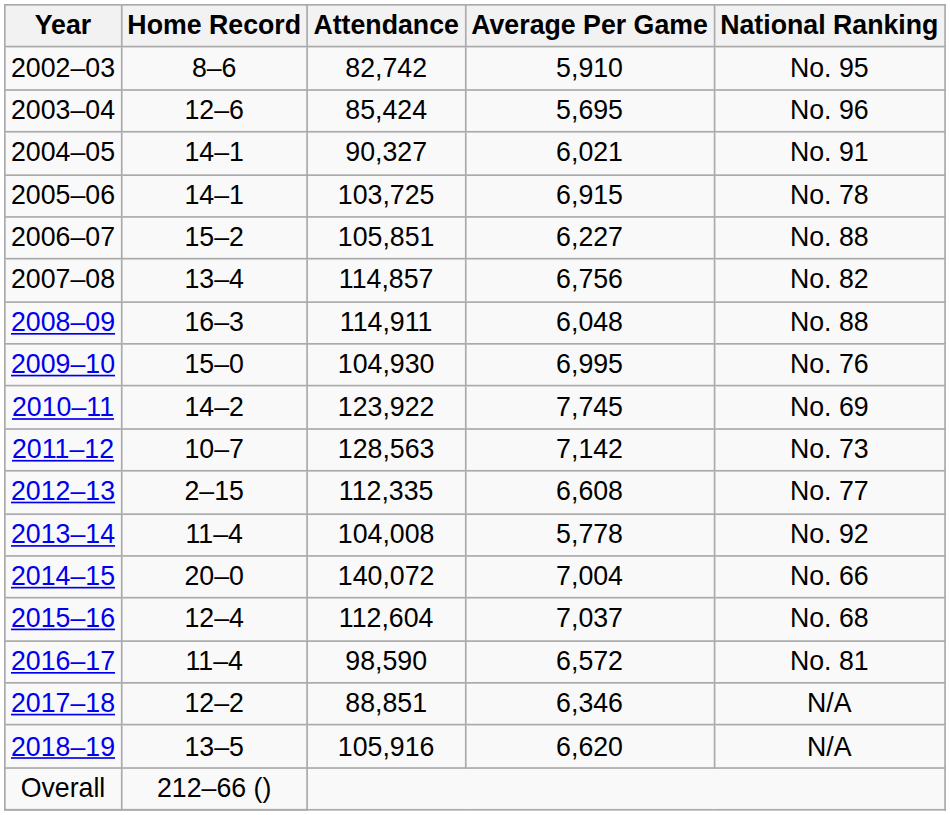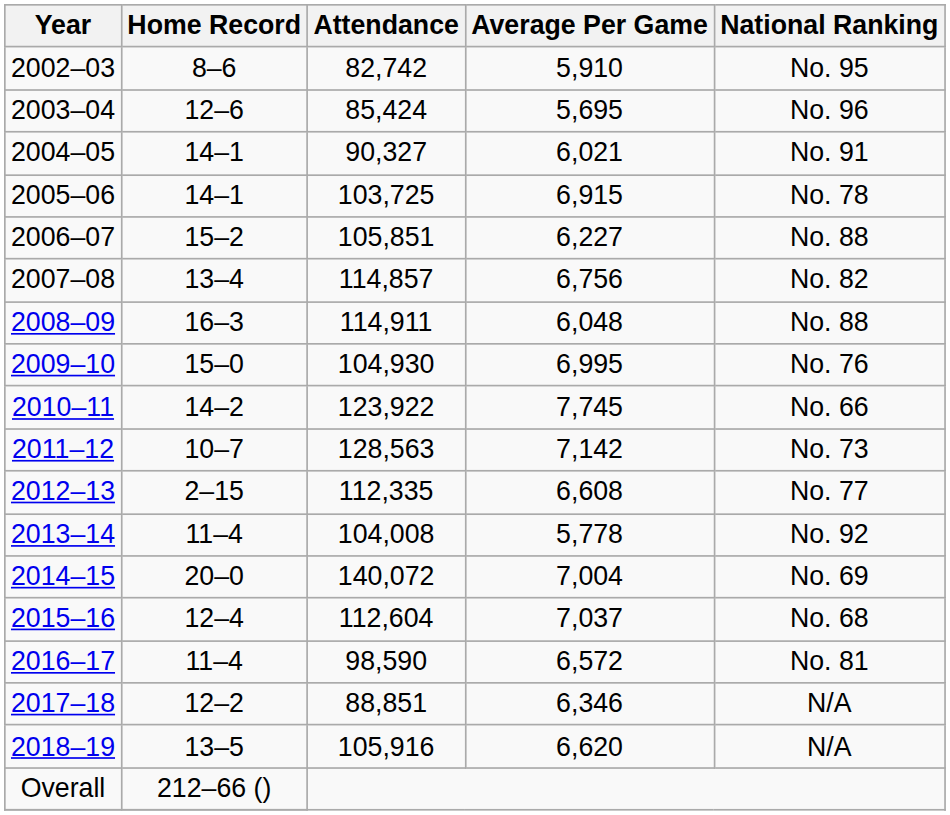(829, 407) No. 69 -> (829, 407) No. 66
(829, 576) No. 66 -> (829, 576) No. 69
